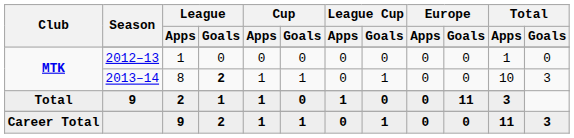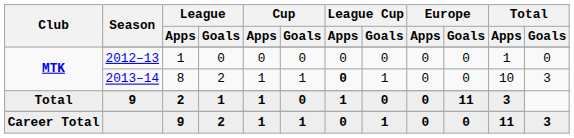(221, 79) bold -> (221, 79) normal
(343, 79) normal -> (343, 79) bold
